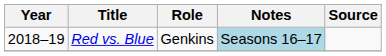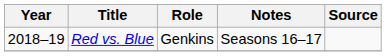(271, 39) lightblue background -> (271, 39) no background
